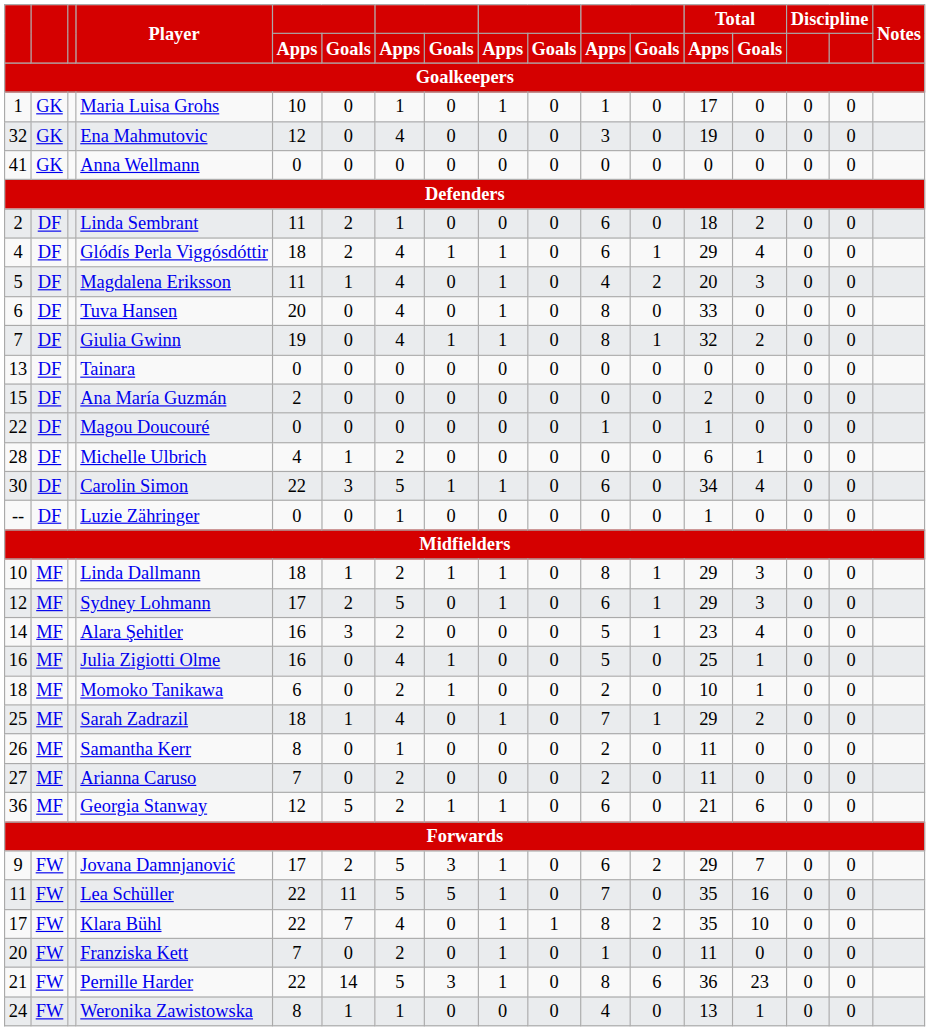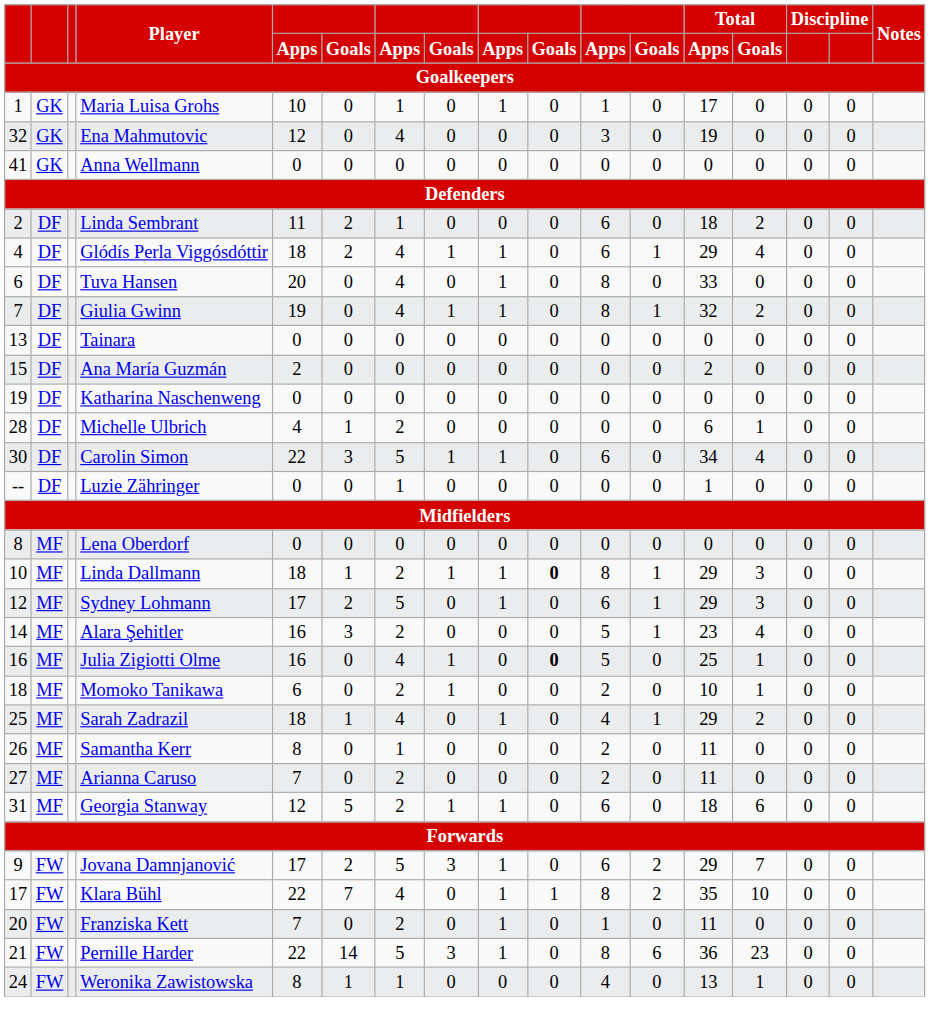- row: (156, 281)
+ row: (170, 398)
- row: (145, 427)
+ row: (135, 544)
(554, 573) normal -> (554, 573) bold
(554, 661) normal -> (554, 661) bold
(605, 719) 7 -> (605, 719) 4
(18, 806) 36 -> (18, 806) 31
(708, 806) 21 -> (708, 806) 18
- row: (127, 894)
